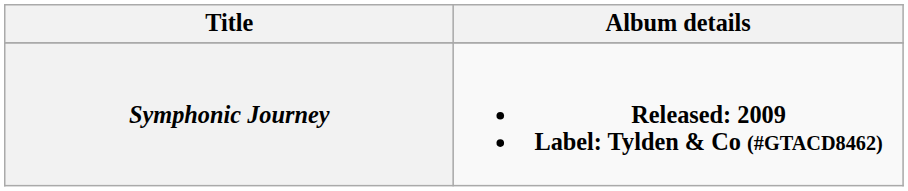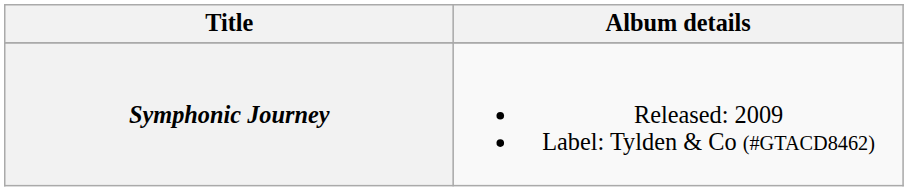(678, 128) bold -> (678, 128) normal
